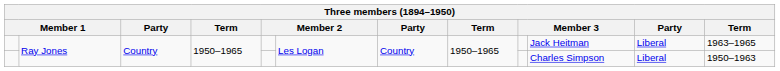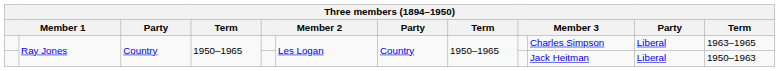(559, 43) Jack Heitman -> (567, 43) Charles Simpson
(567, 58) Charles Simpson -> (559, 58) Jack Heitman
